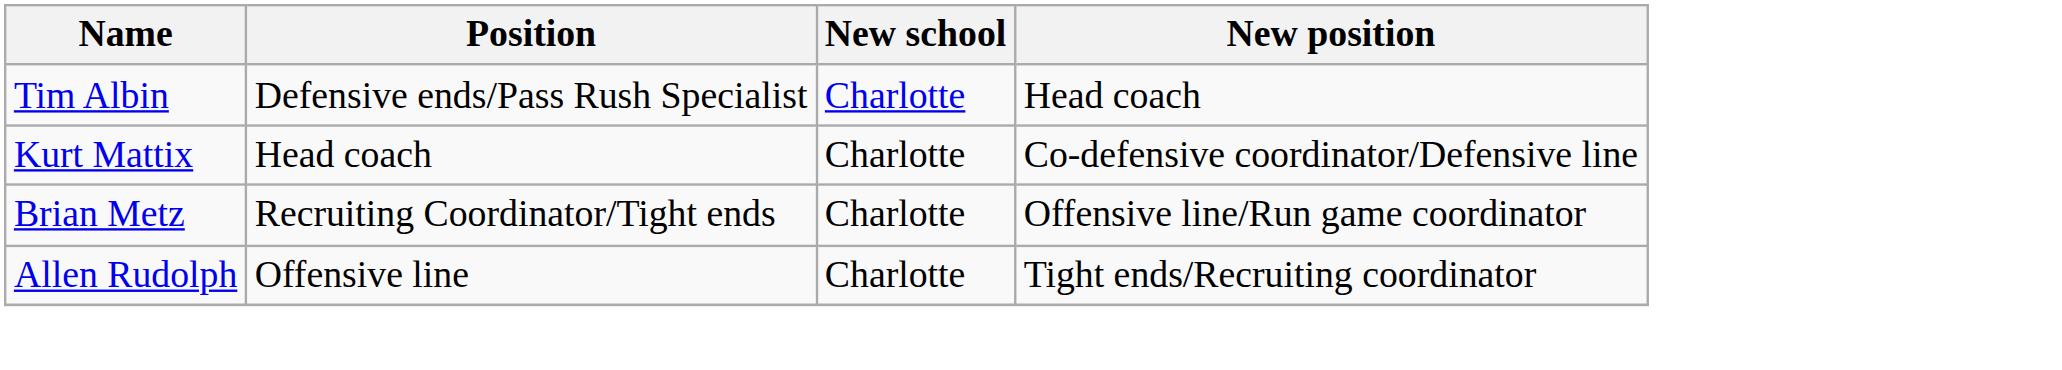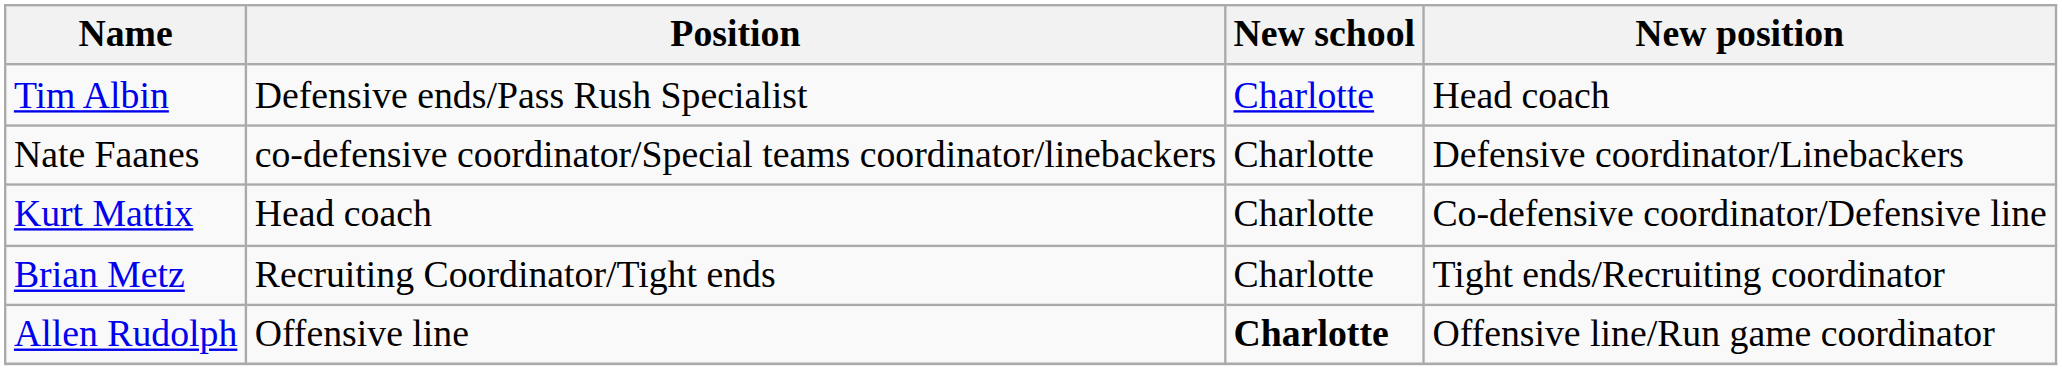+ row: (107, 154)
(1305, 214) Offensive line/Run game coordinator -> (1689, 273) Tight ends/Recruiting coordinator
(895, 273) normal -> (1311, 333) bold
(1280, 273) Tight ends/Recruiting coordinator -> (1714, 333) Offensive line/Run game coordinator
